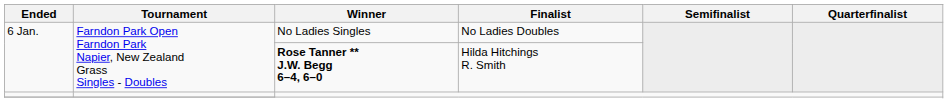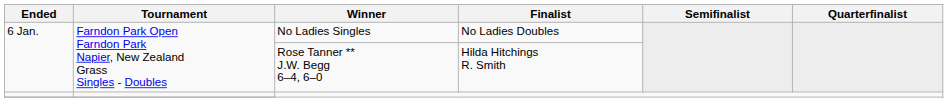(318, 64) bold -> (316, 64) normal
